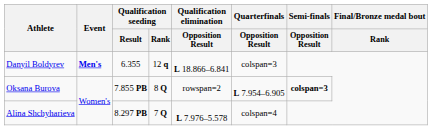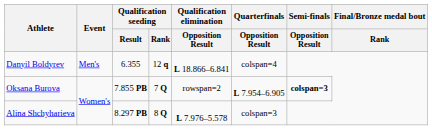(90, 64) bold -> (89, 64) normal
(259, 64) colspan=3 -> (259, 64) colspan=4
(160, 89) 8 Q -> (160, 89) 7 Q
(160, 113) 7 Q -> (160, 113) 8 Q
(259, 113) colspan=4 -> (259, 113) colspan=3
